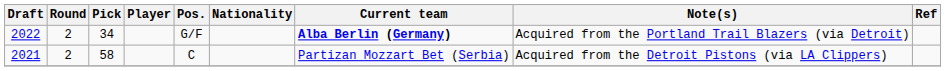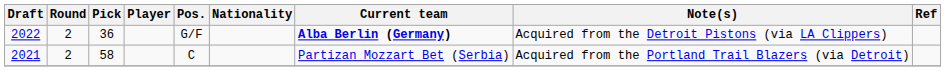(107, 35) 34 -> (107, 35) 36
(713, 35) Acquired from the Portland Trail Blazers (via Detroit) -> (702, 35) Acquired from the Detroit Pistons (via LA Clippers)
(702, 55) Acquired from the Detroit Pistons (via LA Clippers) -> (713, 55) Acquired from the Portland Trail Blazers (via Detroit)
